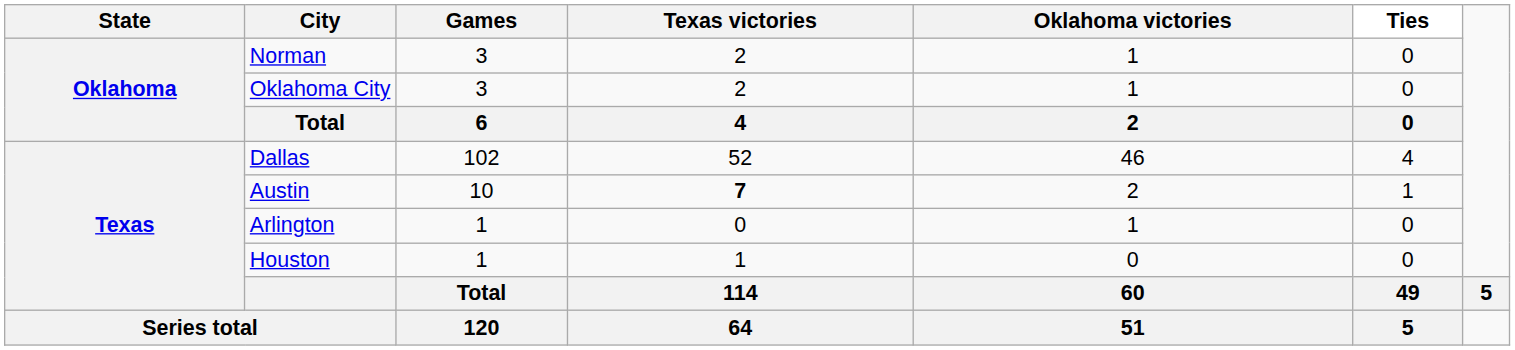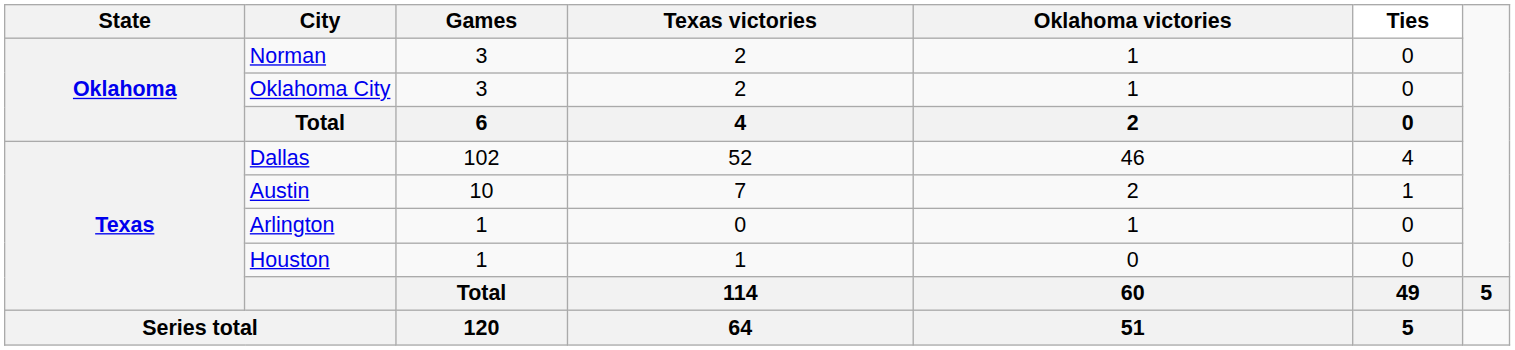(740, 191) bold -> (740, 191) normal
